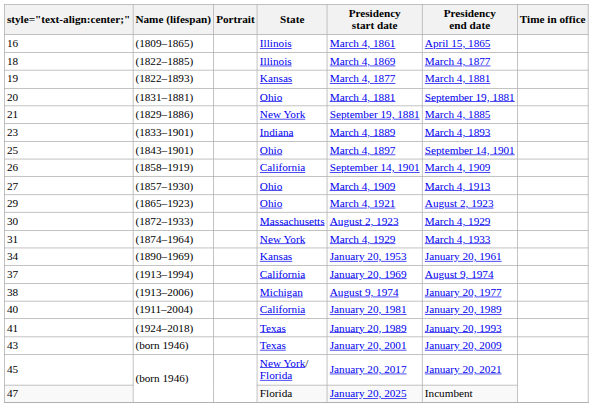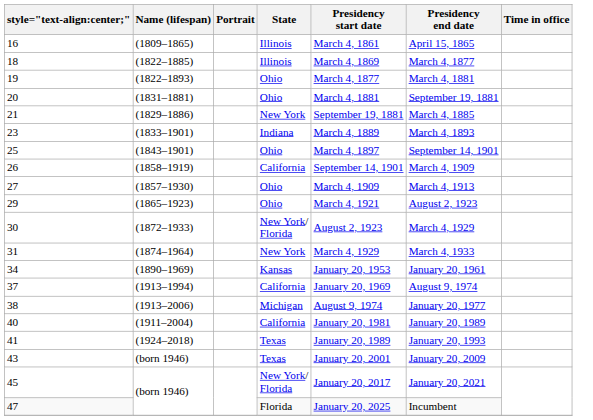(276, 79) Kansas -> (271, 79) Ohio
(292, 221) Massachusetts -> (284, 227) New York/ Florida
